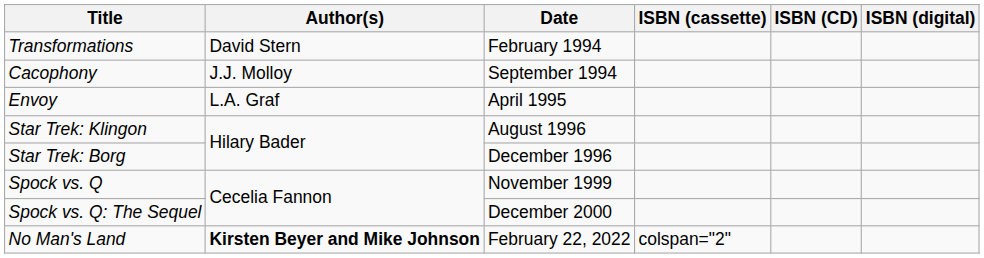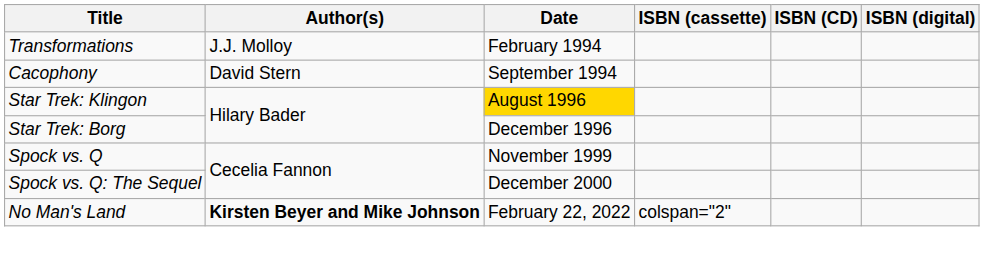(255, 45) David Stern -> (251, 45) J.J. Molloy
(251, 73) J.J. Molloy -> (255, 73) David Stern
- row: (33, 101)
(537, 128) no background -> (537, 101) gold background
